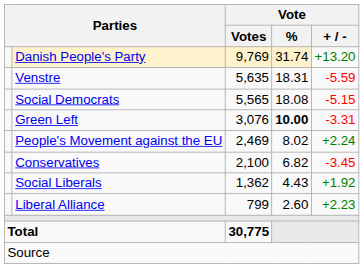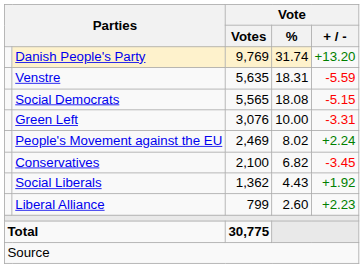(292, 120) bold -> (292, 120) normal
